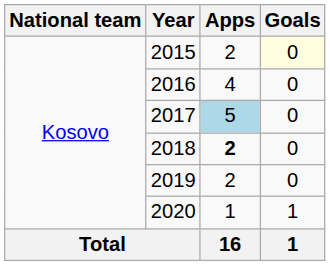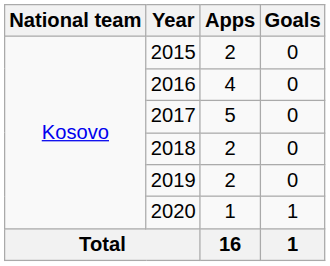(293, 52) lightyellow background -> (293, 52) no background
(230, 116) lightblue background -> (230, 116) no background
(230, 148) bold -> (230, 148) normal
